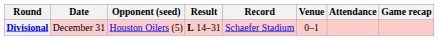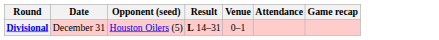- column: (260, 12)
